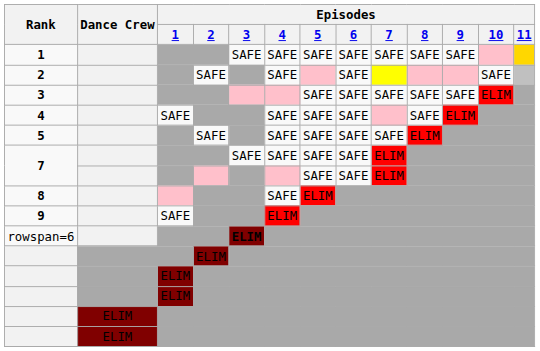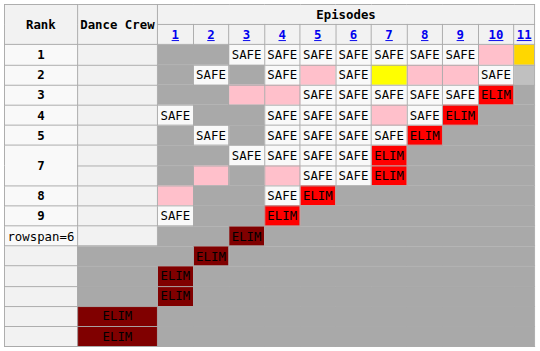(247, 236) bold -> (247, 236) normal
